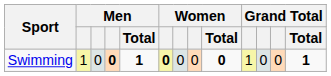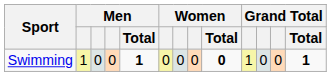(112, 61) bold -> (112, 61) normal
(166, 61) bold -> (166, 61) normal
